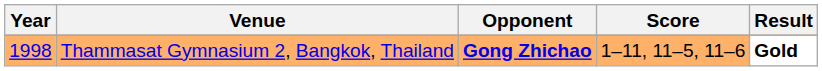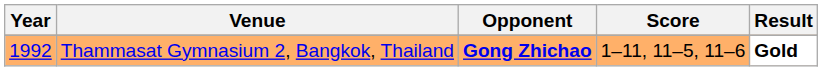(30, 50) 1998 -> (30, 50) 1992
